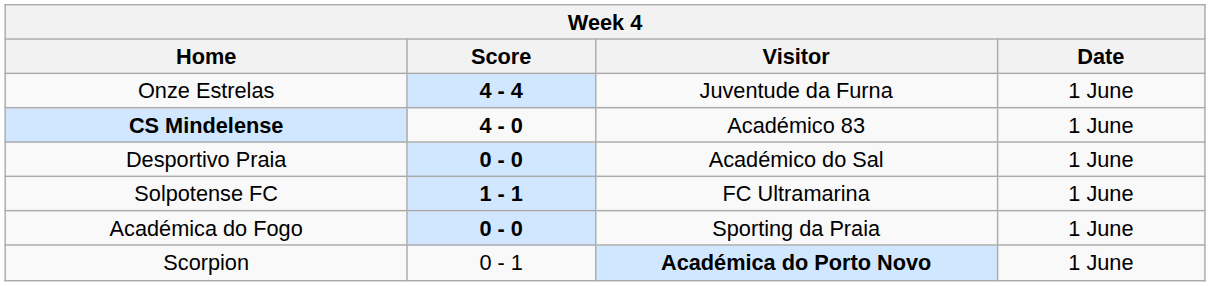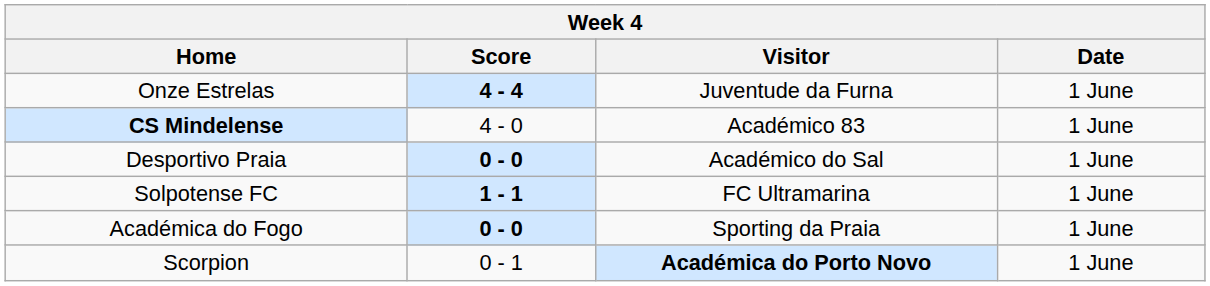(501, 125) bold -> (501, 125) normal
